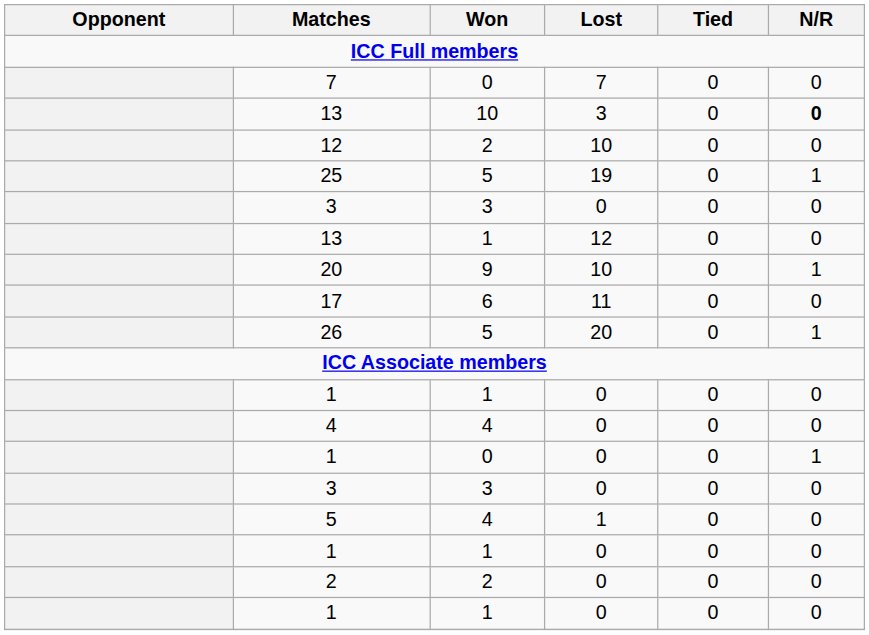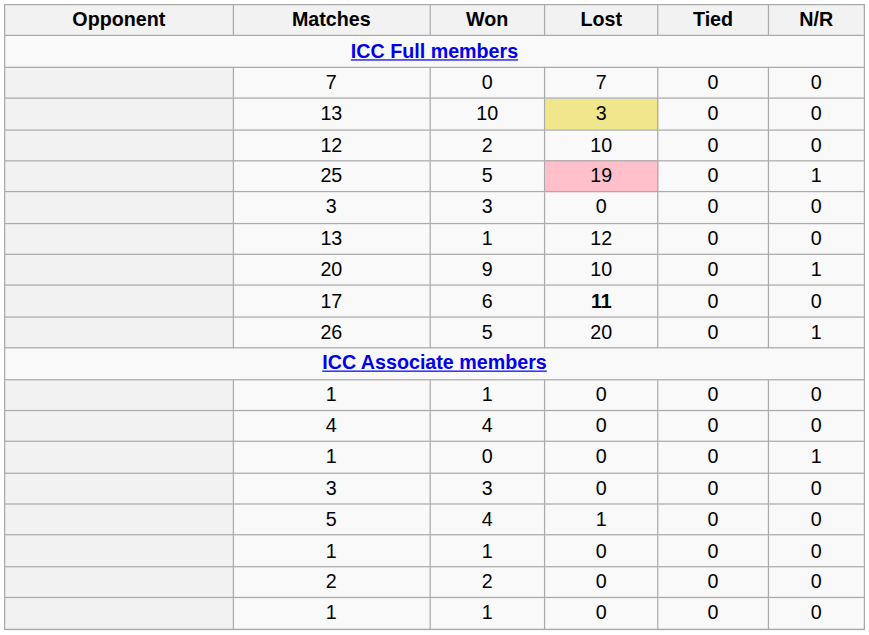(601, 113) no background -> (601, 113) khaki background
(816, 113) bold -> (816, 113) normal
(601, 176) no background -> (601, 176) pink background
(601, 301) normal -> (601, 301) bold
